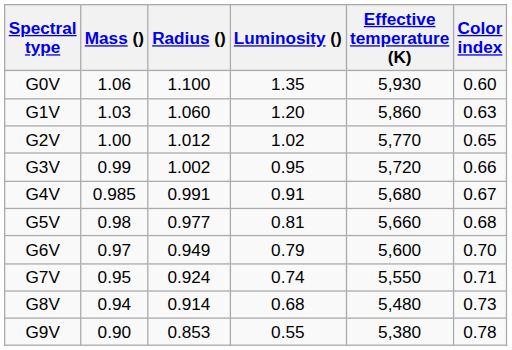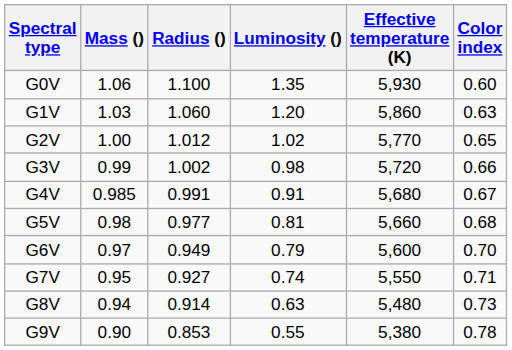(288, 167) 0.95 -> (288, 167) 0.98
(189, 277) 0.924 -> (189, 277) 0.927
(288, 305) 0.68 -> (288, 305) 0.63
